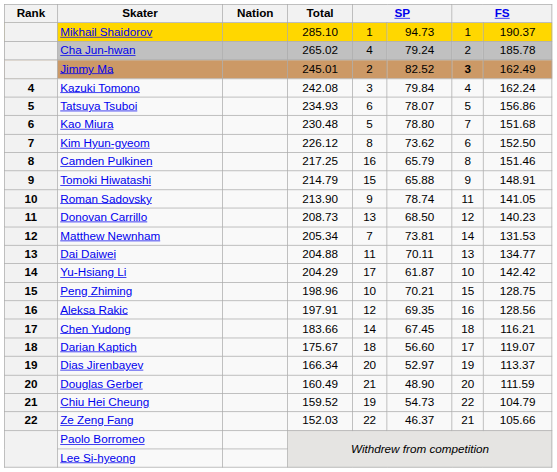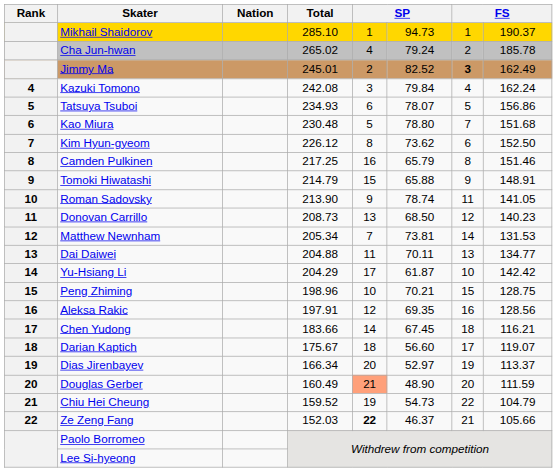(370, 384) no background -> (370, 384) lightsalmon background
(370, 421) normal -> (370, 421) bold
